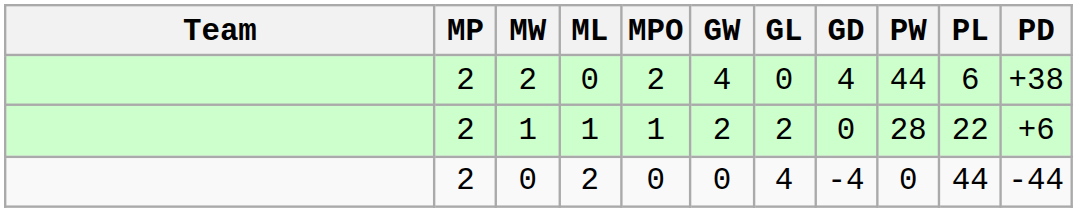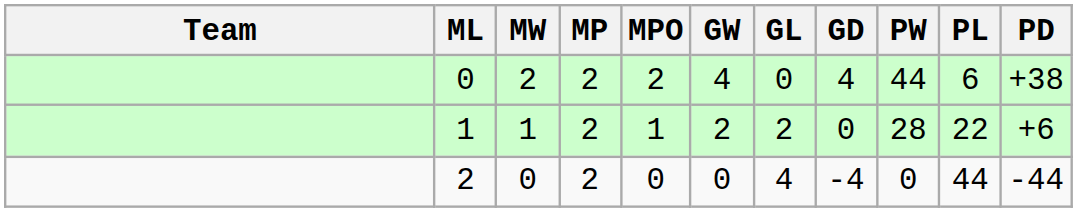columns swapped: (466, 30) <-> (590, 30)
